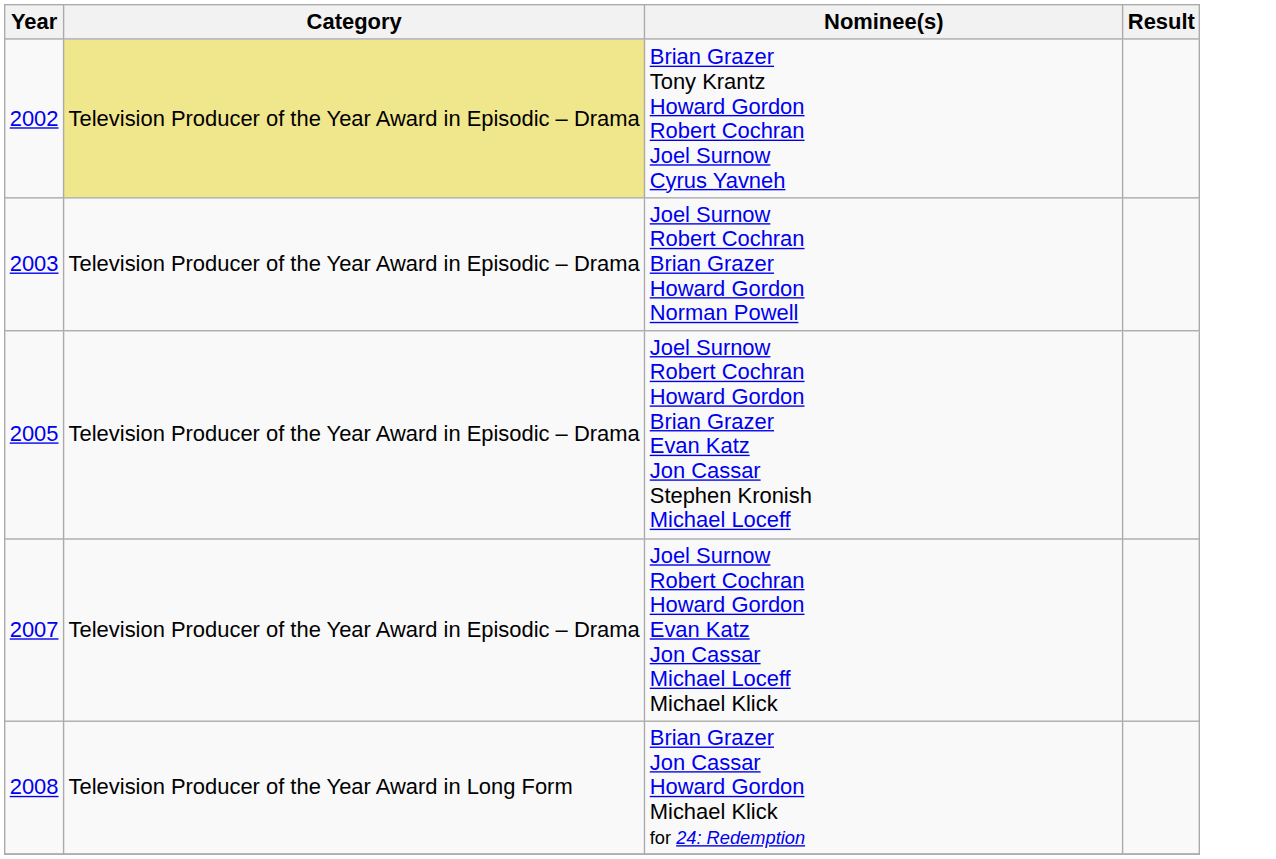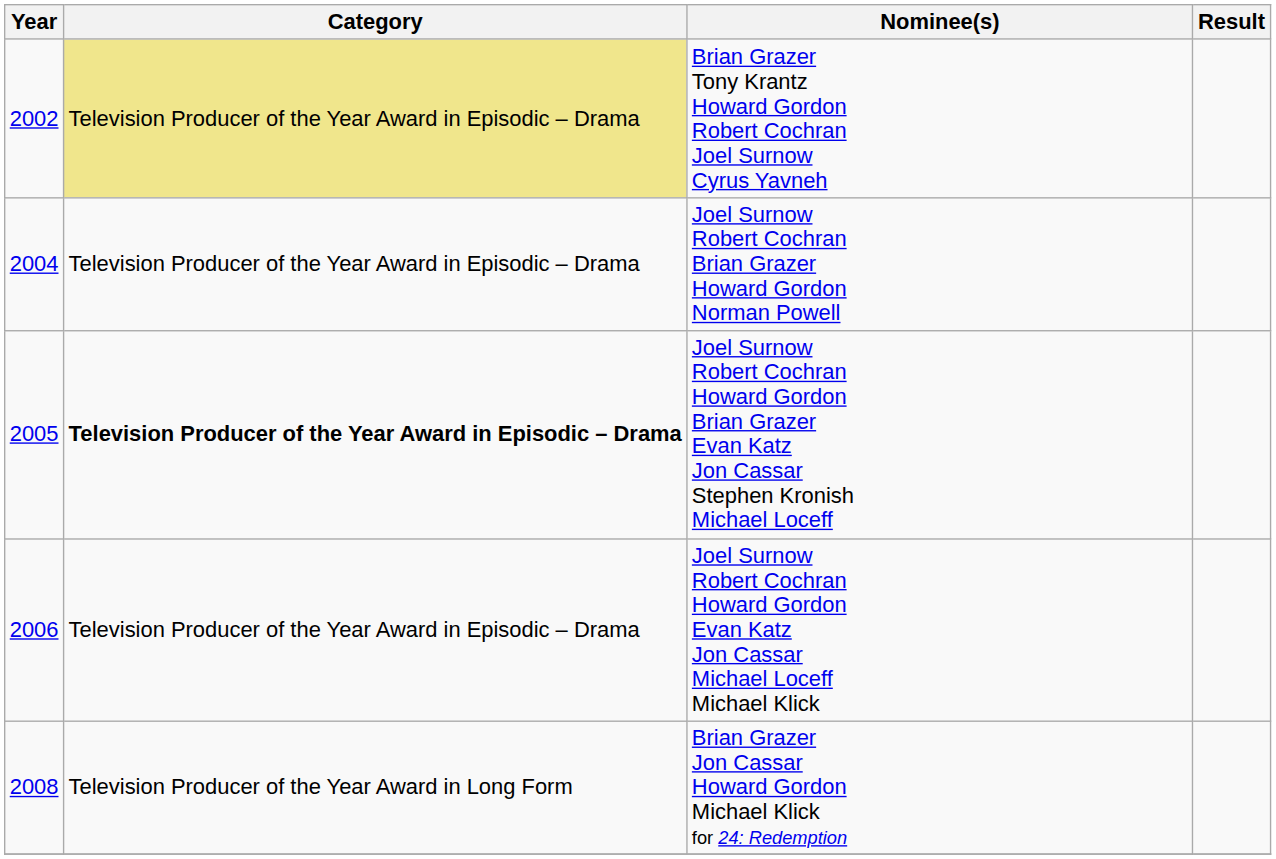(34, 264) 2003 -> (34, 264) 2004
(354, 434) normal -> (375, 434) bold
(34, 629) 2007 -> (34, 629) 2006
